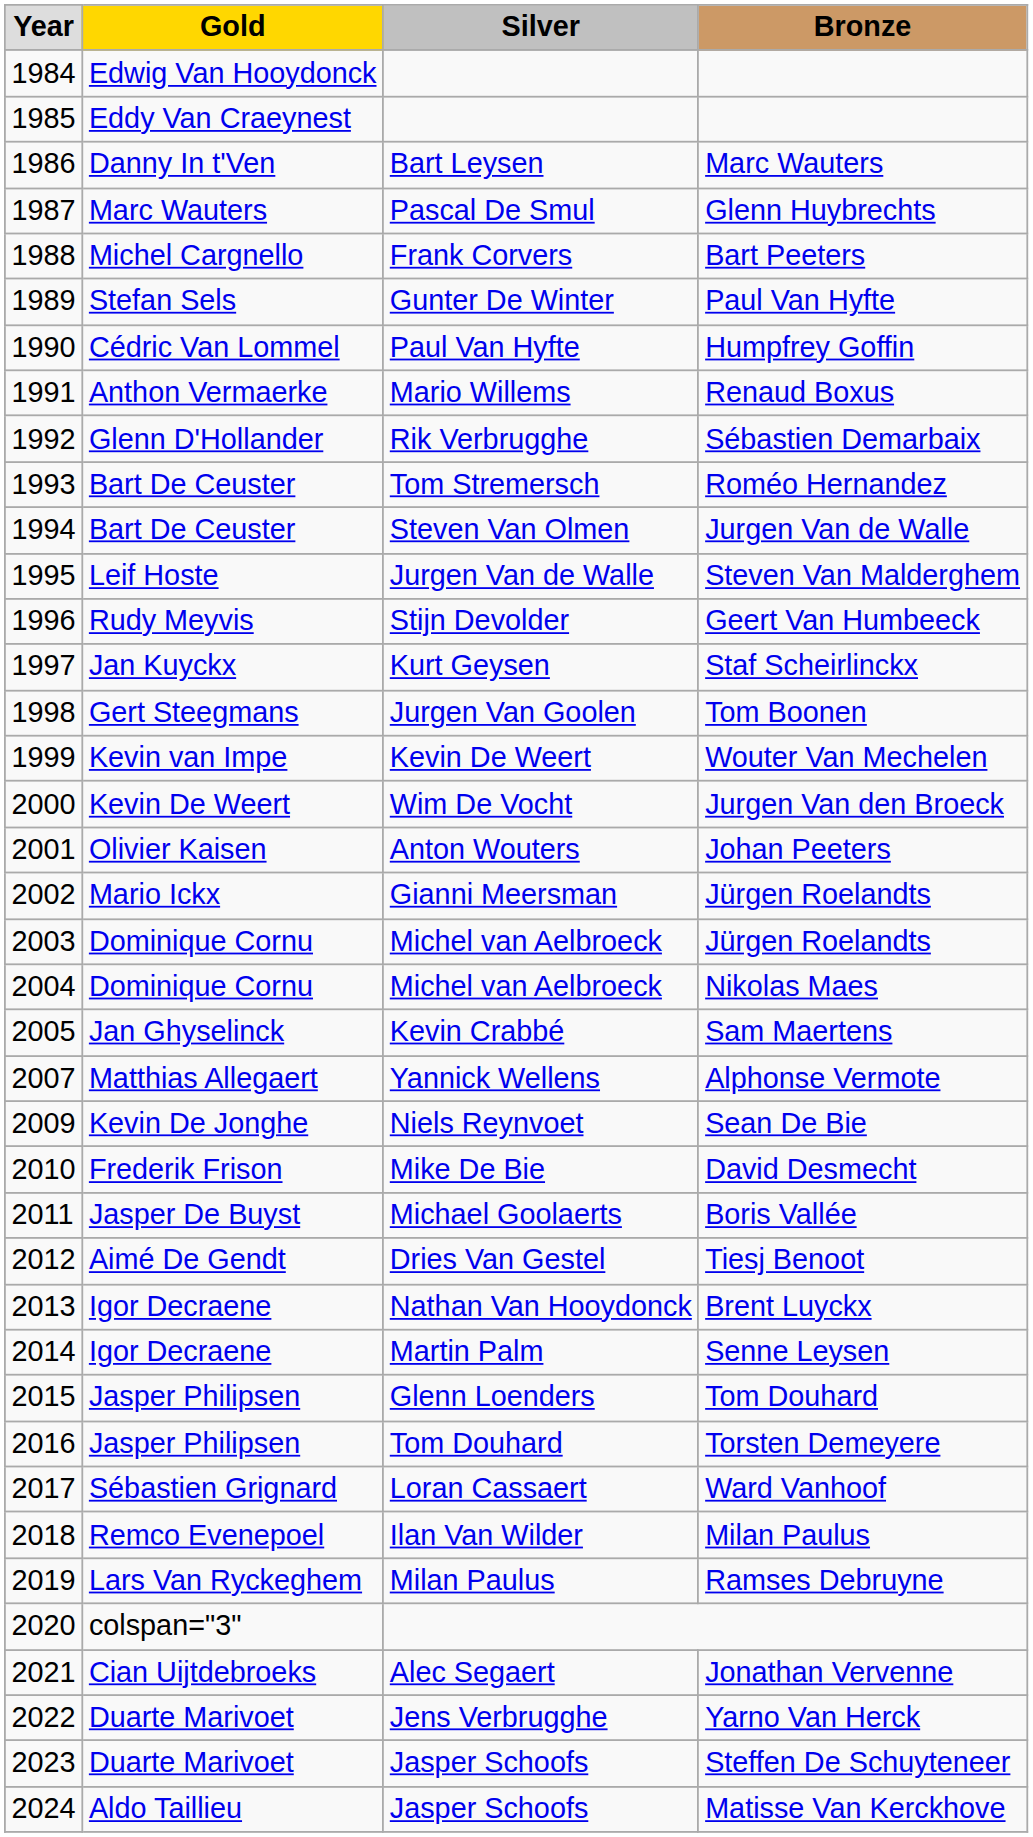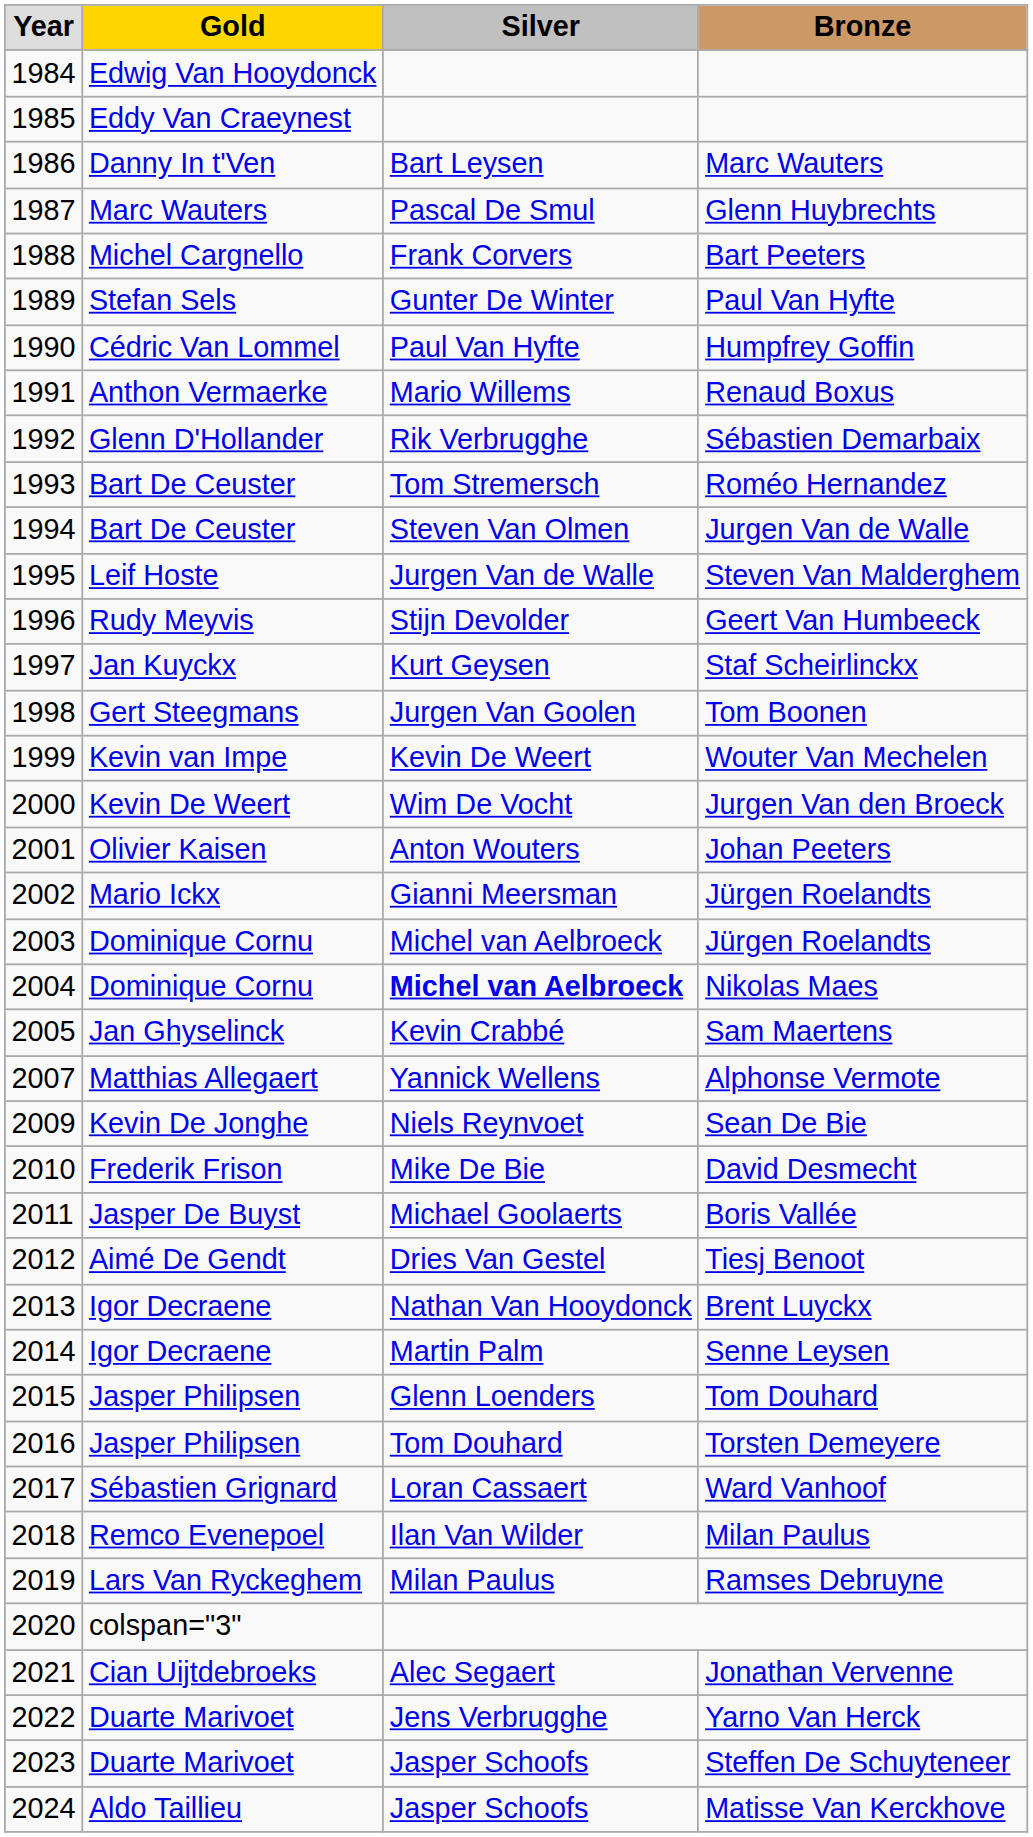(526, 986) normal -> (537, 986) bold
